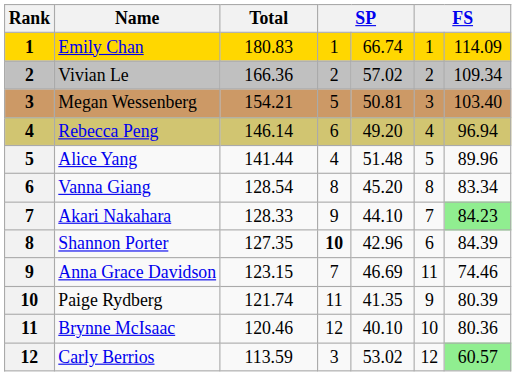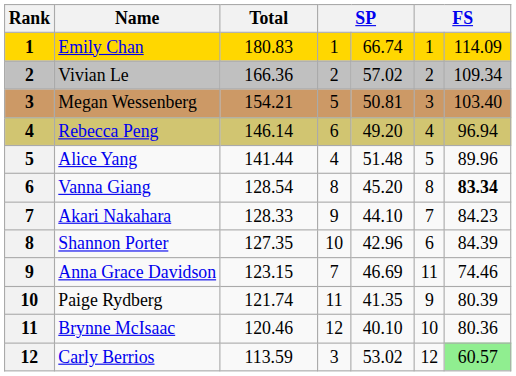(478, 187) normal -> (478, 187) bold
(478, 215) lightgreen background -> (478, 215) no background
(334, 243) bold -> (334, 243) normal
